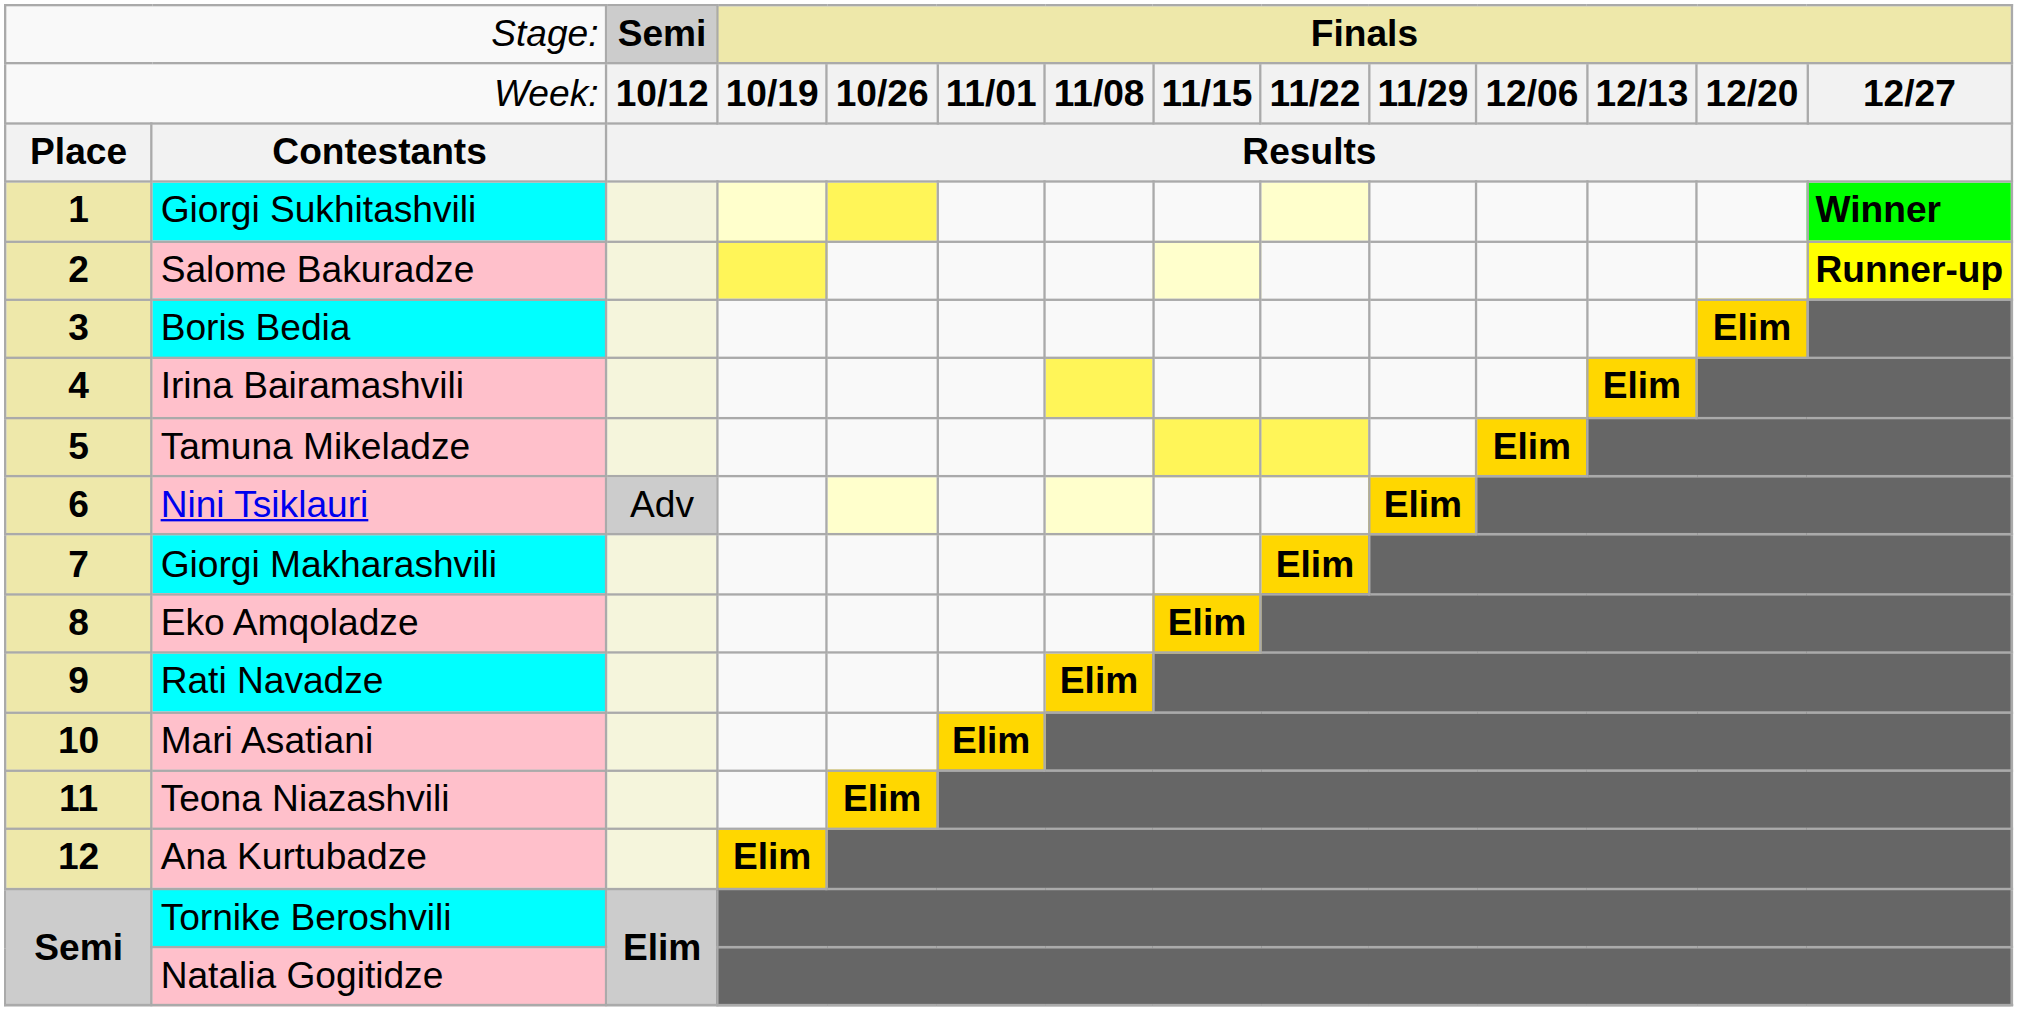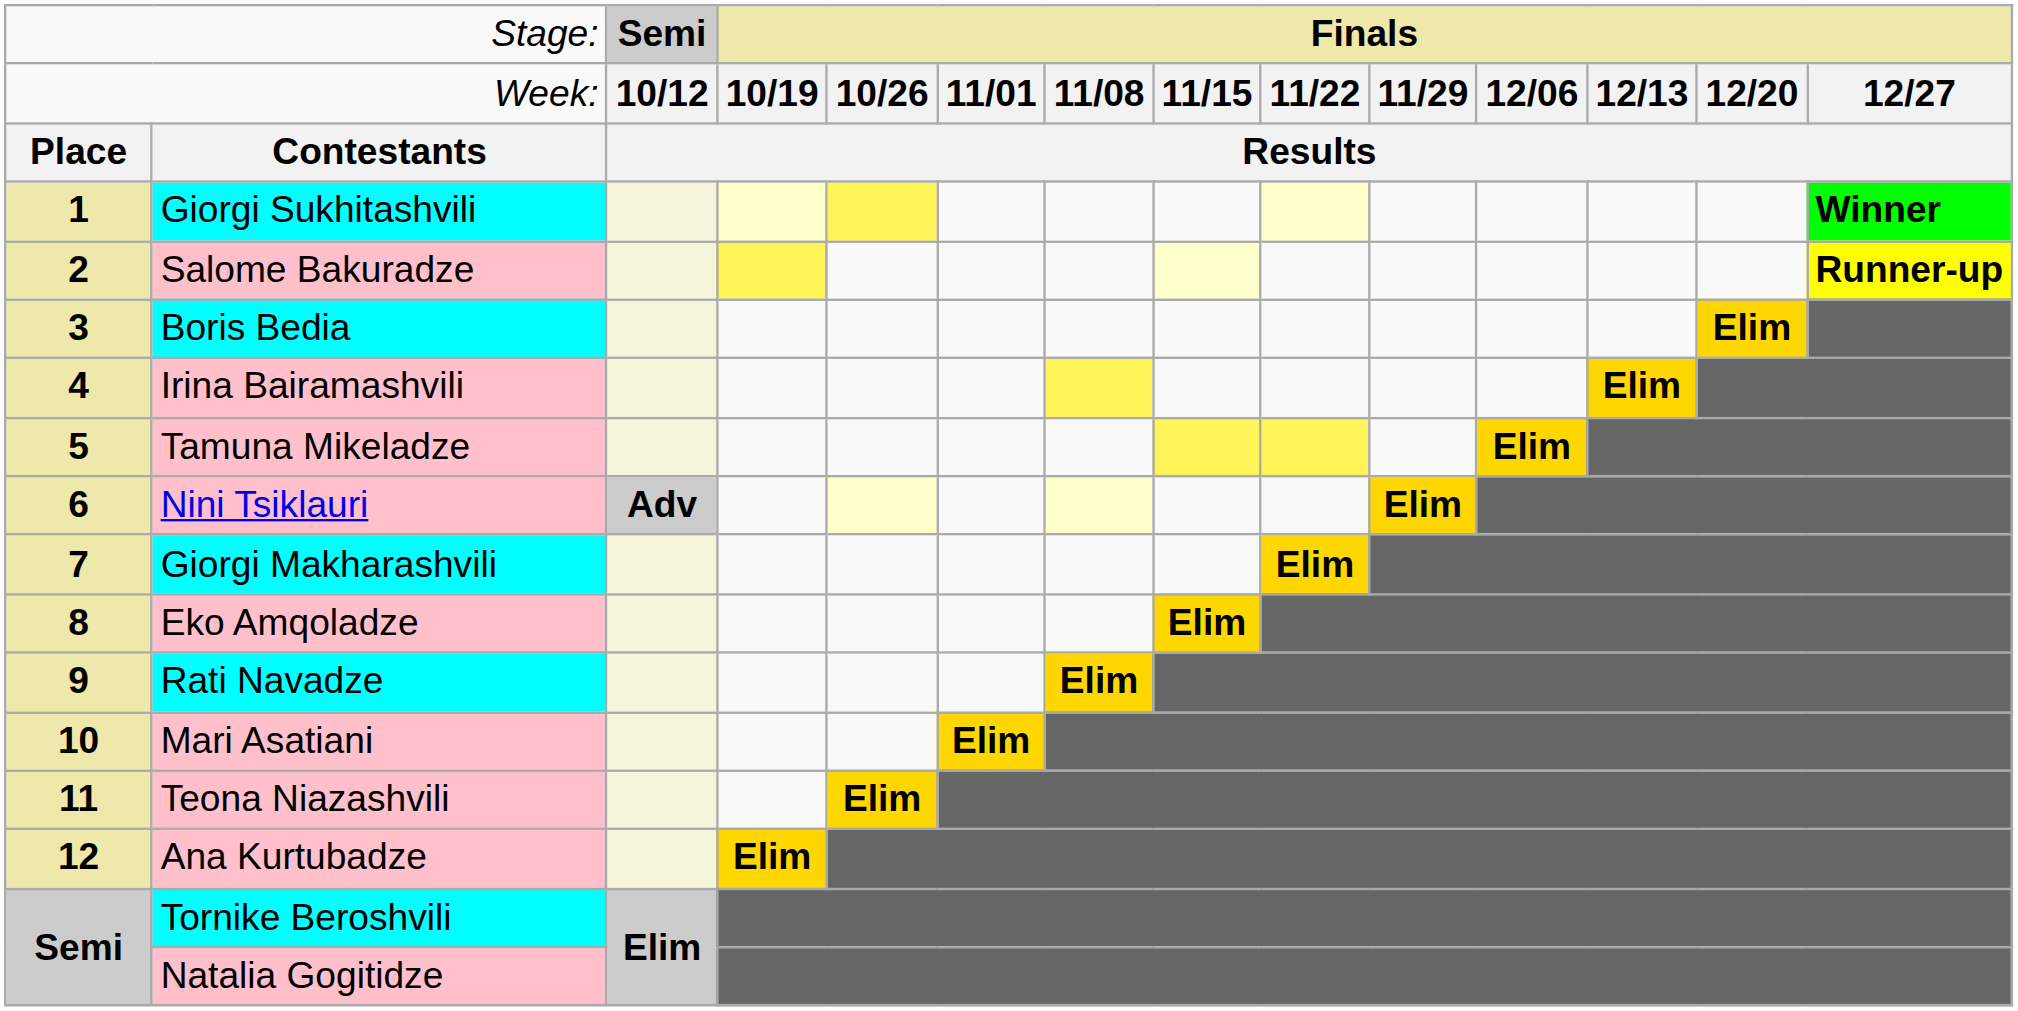(662, 504) normal -> (662, 504) bold
